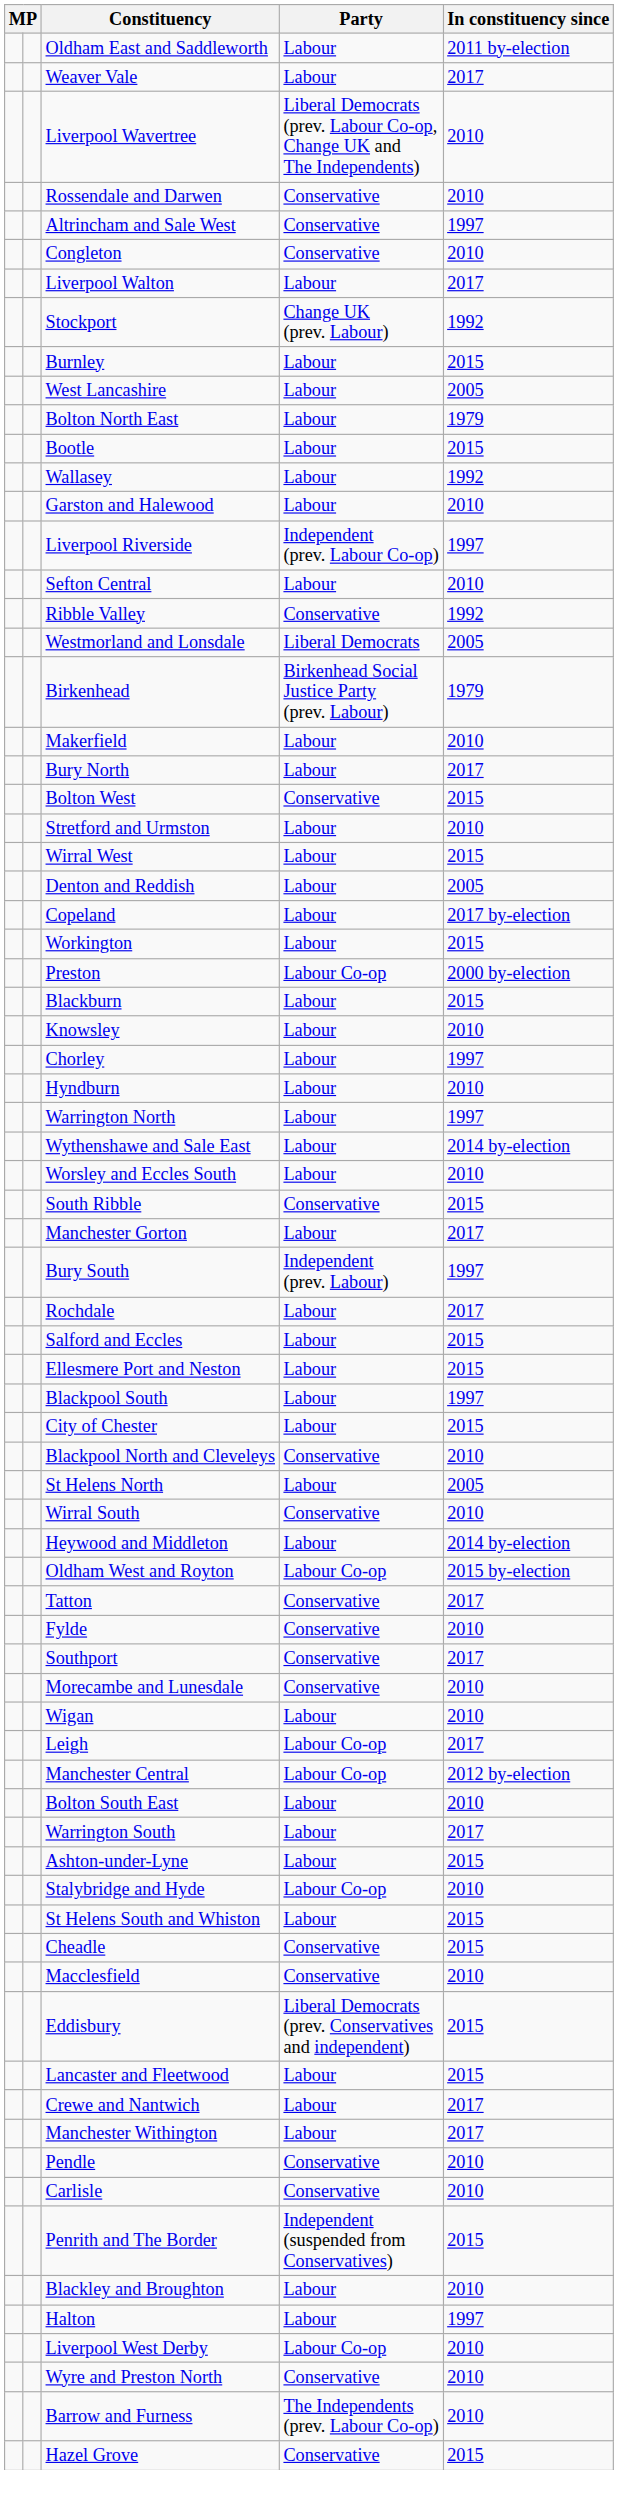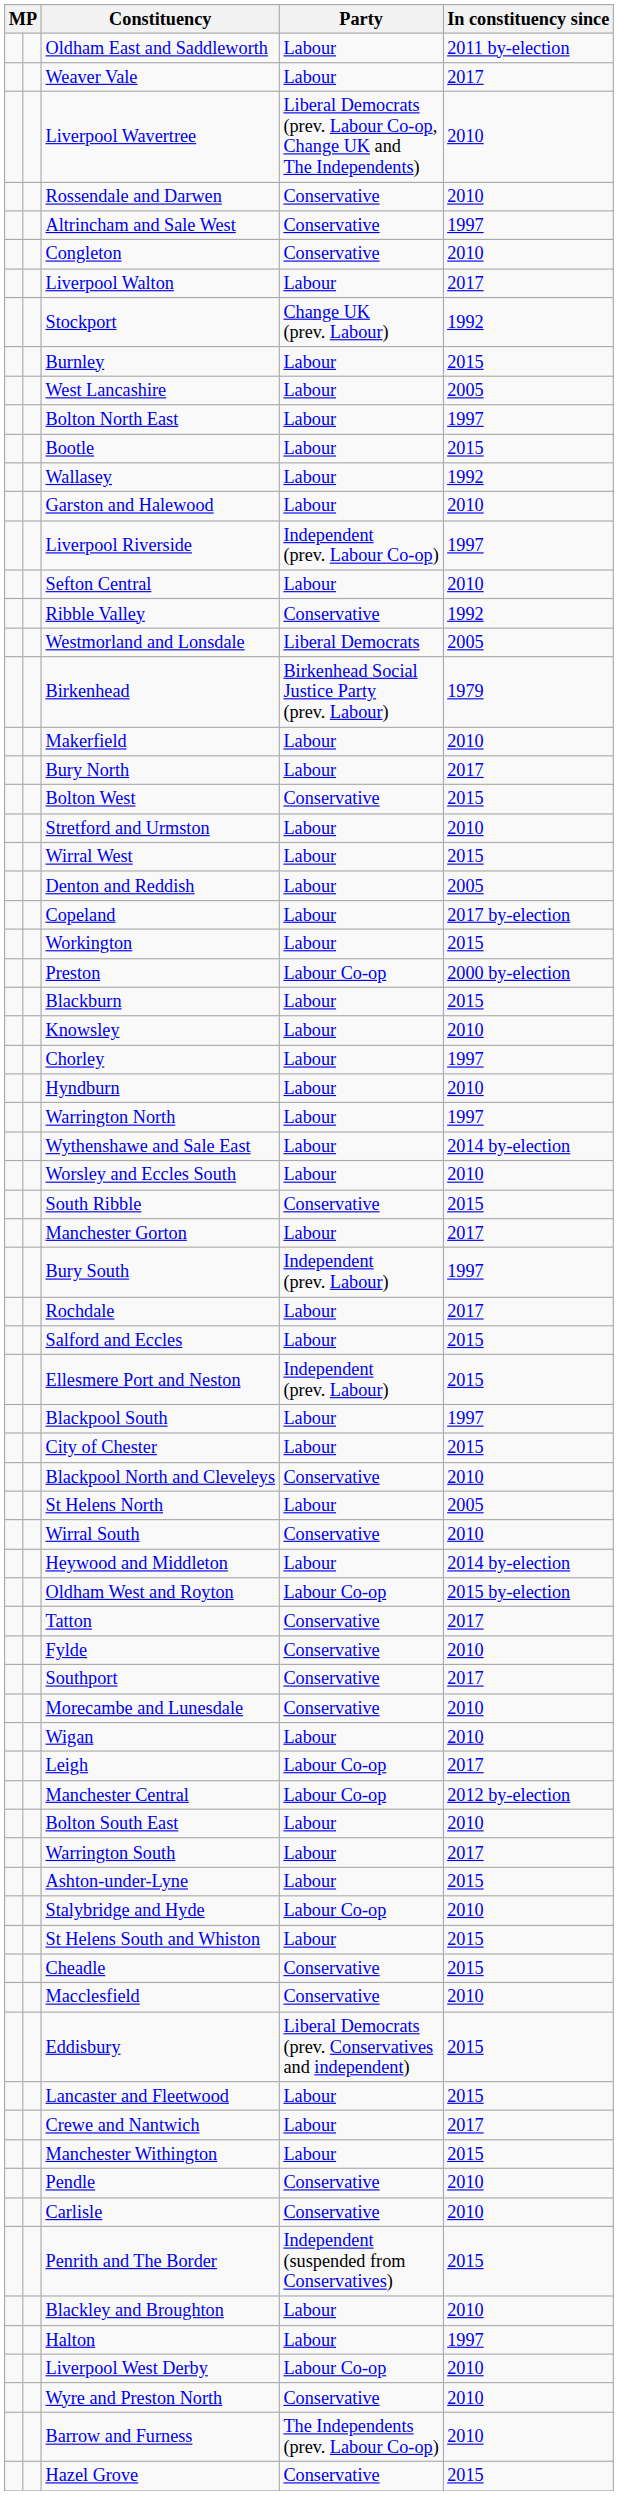(465, 419) 1979 -> (465, 419) 1997
(310, 1369) Labour -> (336, 1379) Independent (prev. Labour)
(465, 2133) 2017 -> (465, 2153) 2015
